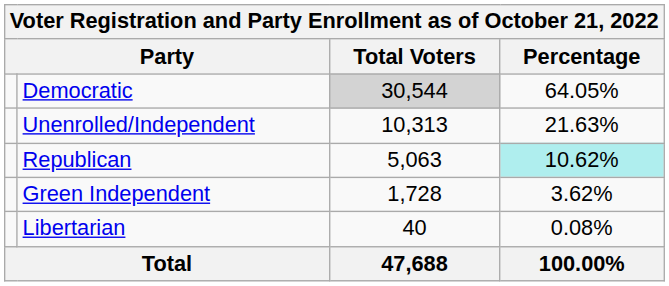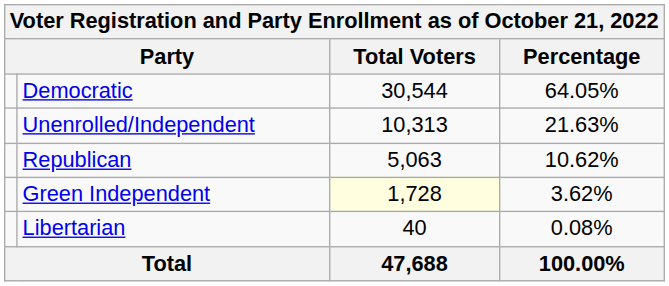(415, 90) lightgrey background -> (415, 90) no background
(582, 159) paleturquoise background -> (582, 159) no background
(415, 194) no background -> (415, 194) lightyellow background
